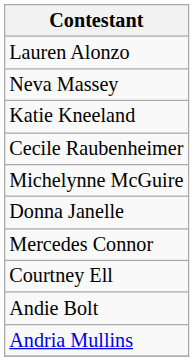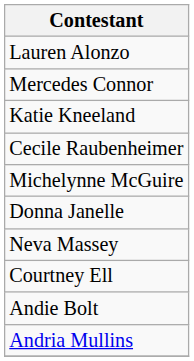(64, 84) Neva Massey -> (81, 84) Mercedes Connor
(81, 244) Mercedes Connor -> (64, 244) Neva Massey
